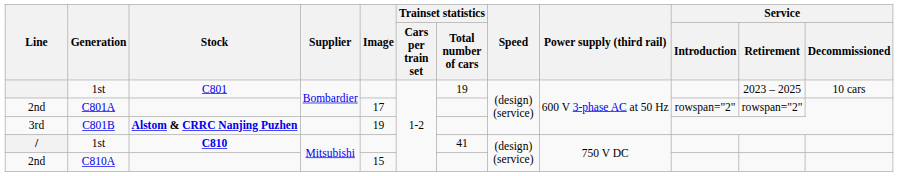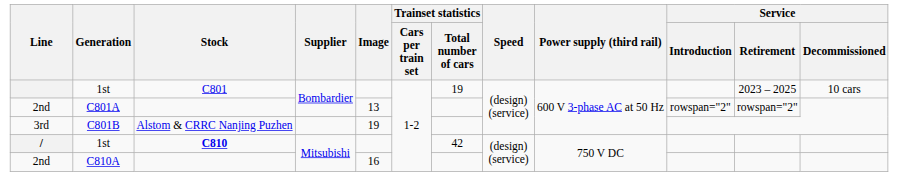(378, 107) 17 -> (374, 107) 13
(215, 125) bold -> (215, 125) normal
(462, 143) 41 -> (457, 143) 42
(378, 162) 15 -> (374, 162) 16
